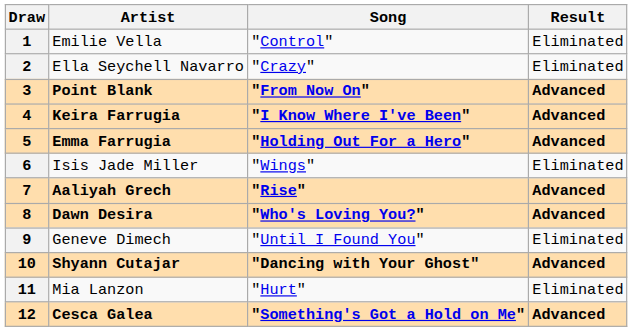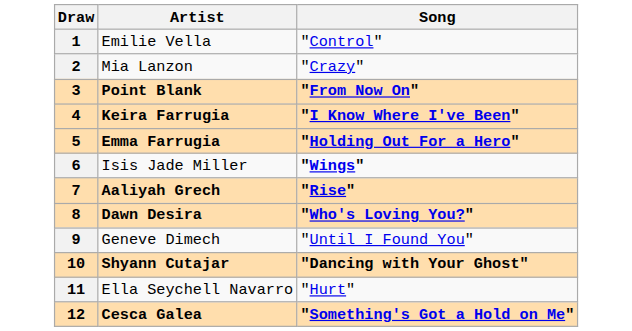- column: (578, 17)
(148, 67) Ella Seychell Navarro -> (147, 67) Mia Lanzon
(283, 166) normal -> (332, 166) bold
(98, 290) Mia Lanzon -> (197, 290) Ella Seychell Navarro
